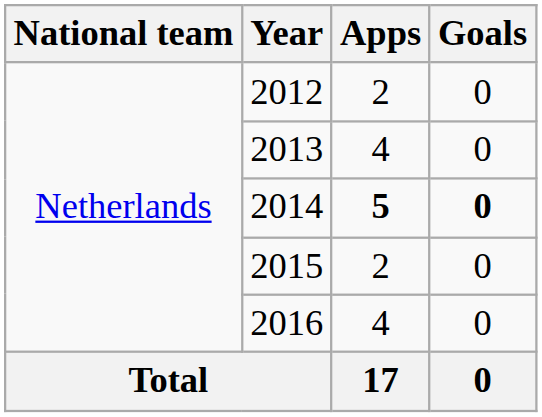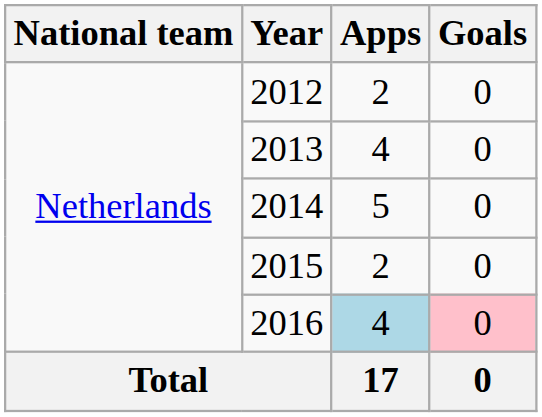(381, 206) bold -> (381, 206) normal
(483, 206) bold -> (483, 206) normal
(381, 322) no background -> (381, 322) lightblue background
(483, 322) no background -> (483, 322) pink background
